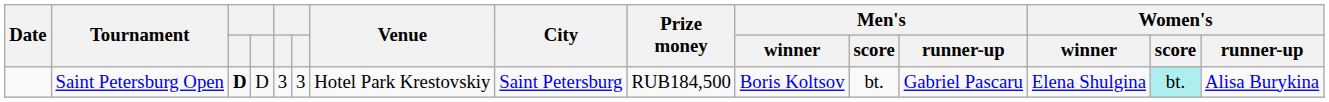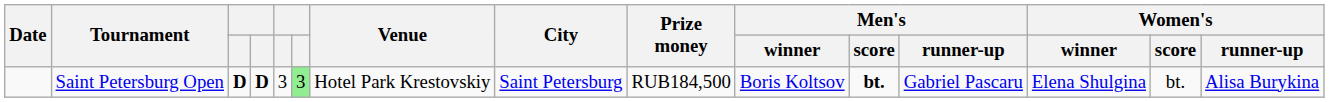(262, 81) normal -> (262, 81) bold
(301, 81) no background -> (301, 81) lightgreen background
(874, 81) normal -> (874, 81) bold
(1176, 81) paleturquoise background -> (1176, 81) no background
